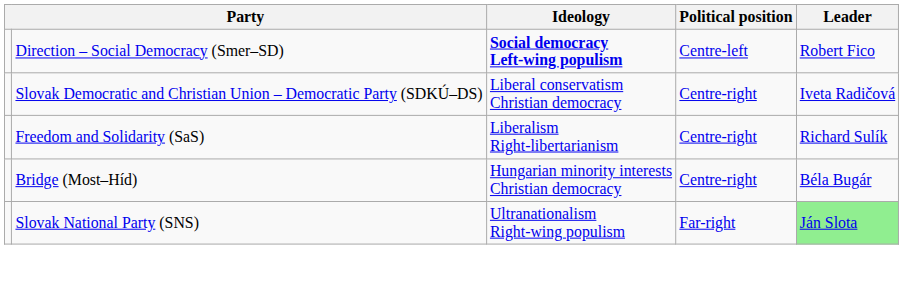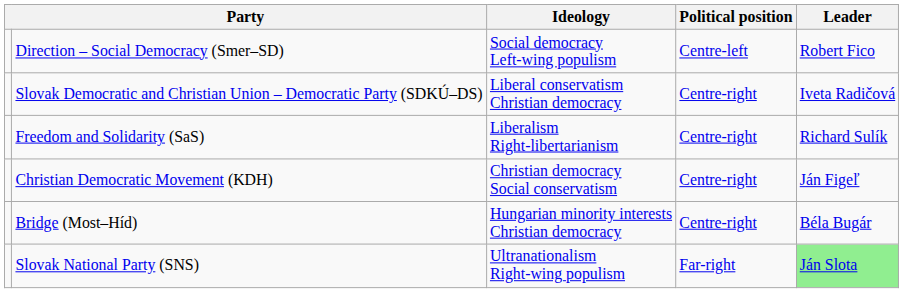(556, 51) bold -> (553, 51) normal
+ row: (144, 179)
